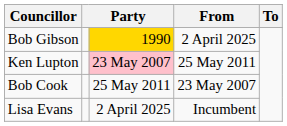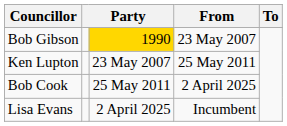(219, 39) 2 April 2025 -> (217, 39) 23 May 2007
(131, 62) pink background -> (131, 62) no background
(217, 86) 23 May 2007 -> (219, 86) 2 April 2025
